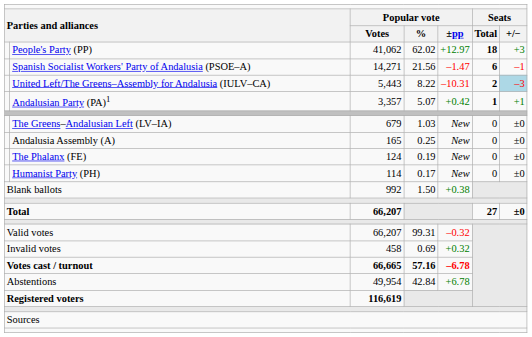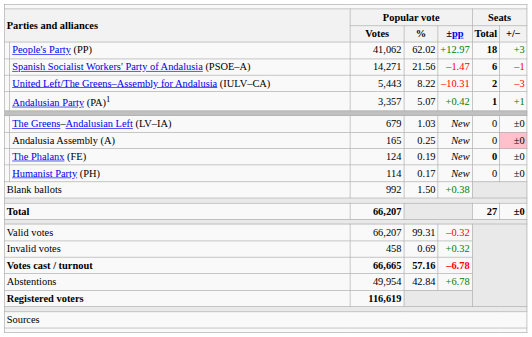(520, 83) lightblue background -> (520, 83) no background
(519, 140) no background -> (519, 140) pink background
(495, 157) normal -> (495, 157) bold
